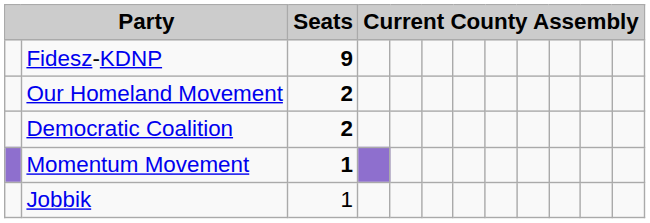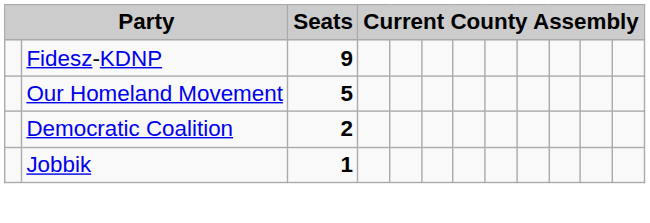(347, 93) 2 -> (347, 93) 5
- row: (138, 164)
(347, 199) normal -> (347, 164) bold
